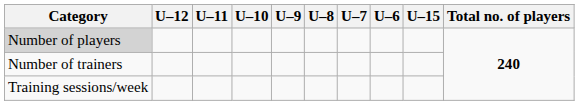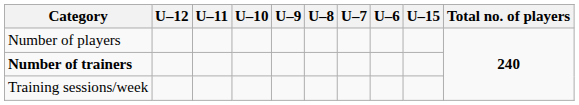(64, 40) lightgrey background -> (64, 40) no background
(65, 64) normal -> (70, 64) bold
